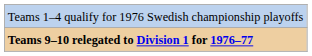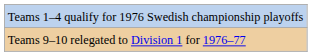(131, 39) bold -> (127, 40) normal
